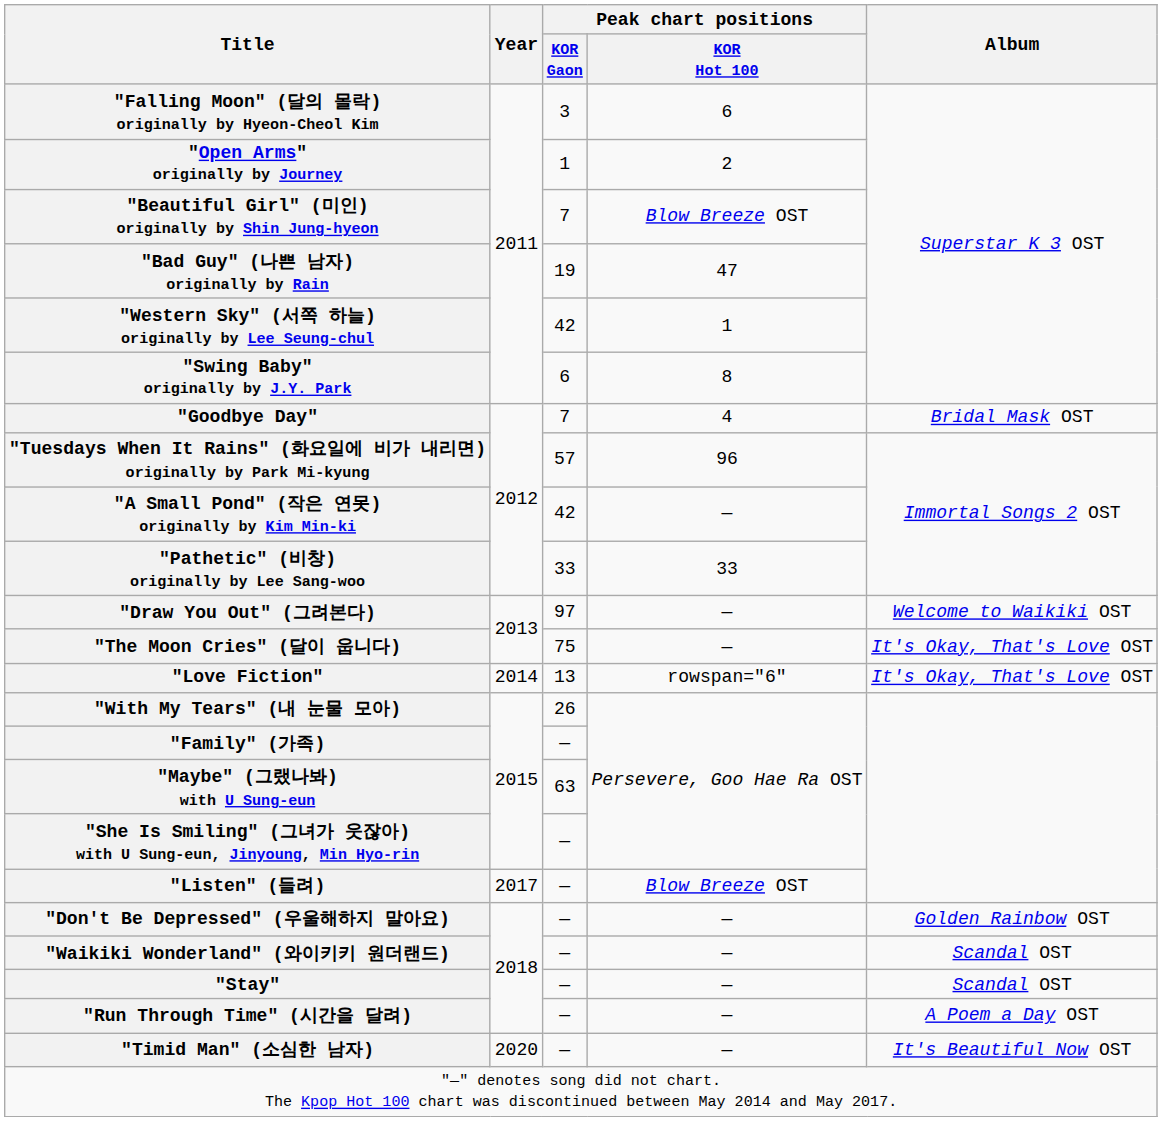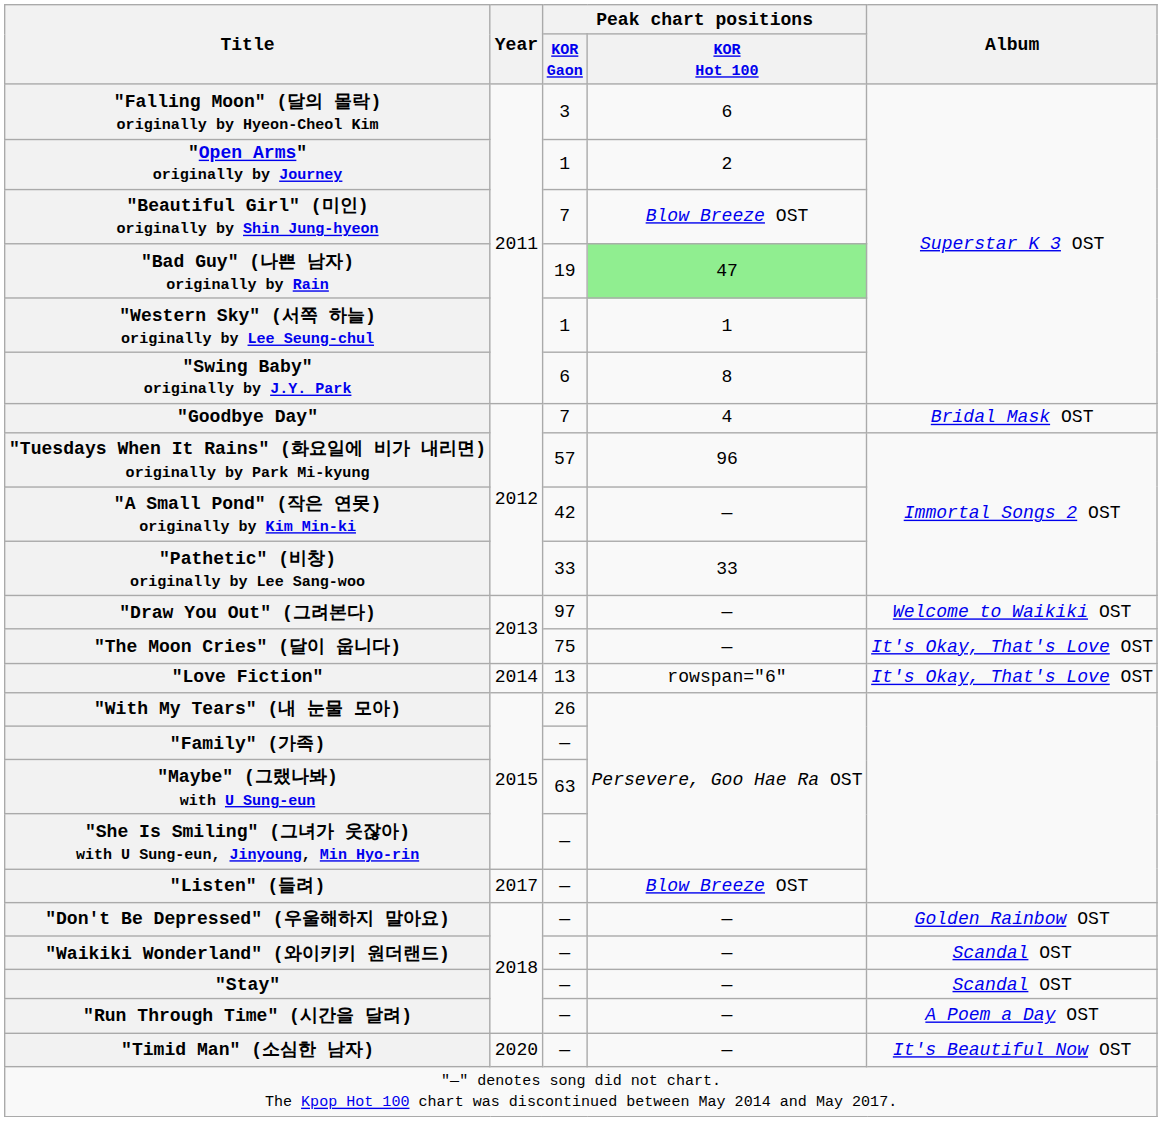(727, 271) no background -> (727, 271) lightgreen background
(565, 325) 42 -> (565, 325) 1
